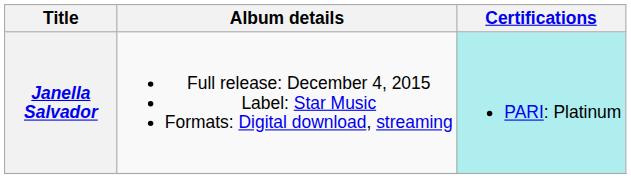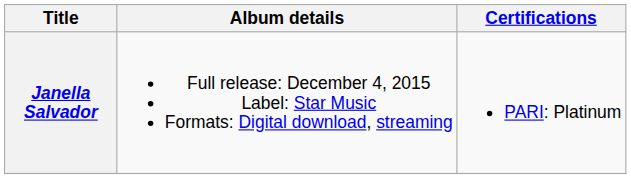(541, 113) paleturquoise background -> (541, 113) no background
